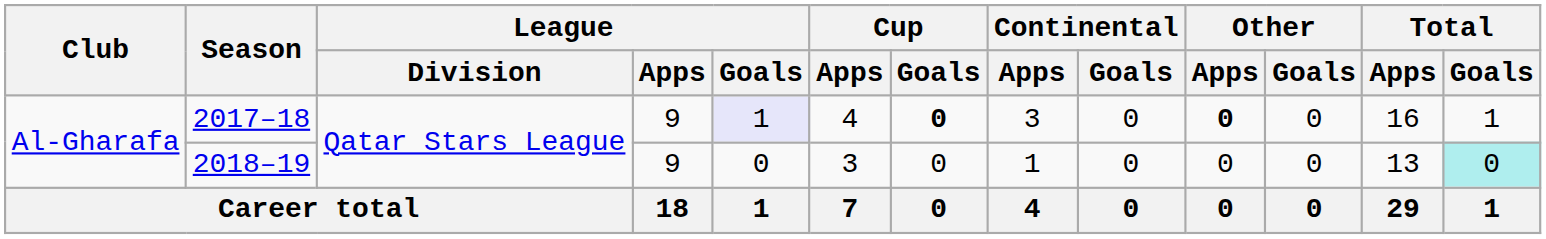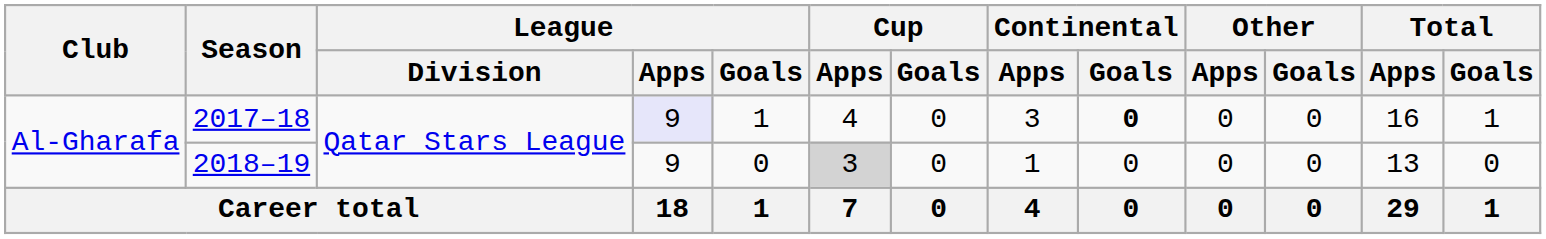(672, 119) no background -> (672, 119) lavender background
(761, 119) lavender background -> (761, 119) no background
(939, 119) bold -> (939, 119) normal
(1131, 119) normal -> (1131, 119) bold
(1225, 119) bold -> (1225, 119) normal
(850, 165) no background -> (850, 165) lightgrey background
(1492, 165) paleturquoise background -> (1492, 165) no background
